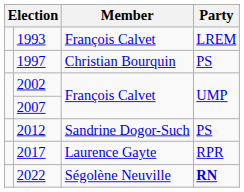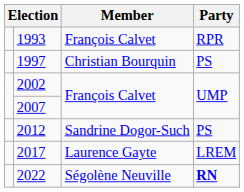(216, 38) LREM -> (210, 38) RPR
(210, 152) RPR -> (216, 152) LREM
